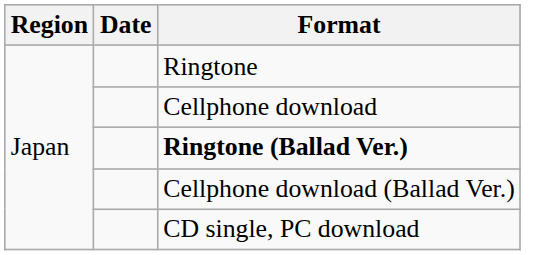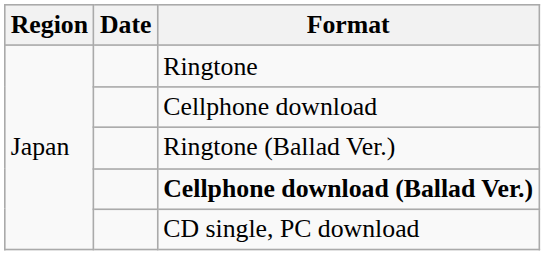(286, 147) bold -> (279, 147) normal
(339, 188) normal -> (348, 188) bold
